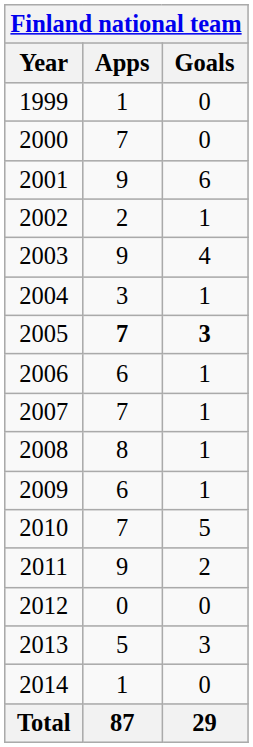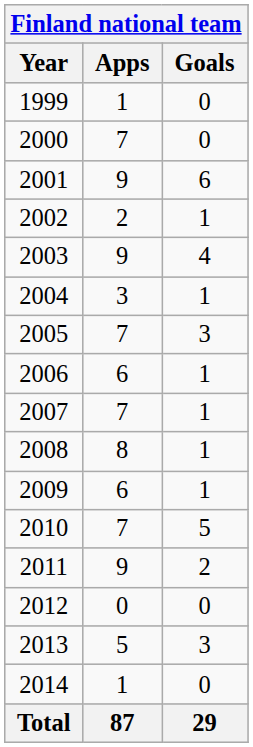(122, 334) bold -> (122, 334) normal
(205, 334) bold -> (205, 334) normal
